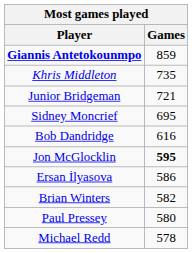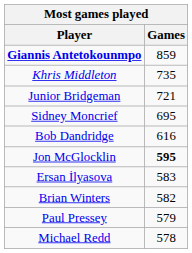(166, 177) 586 -> (166, 177) 583
(166, 217) 580 -> (166, 217) 579
